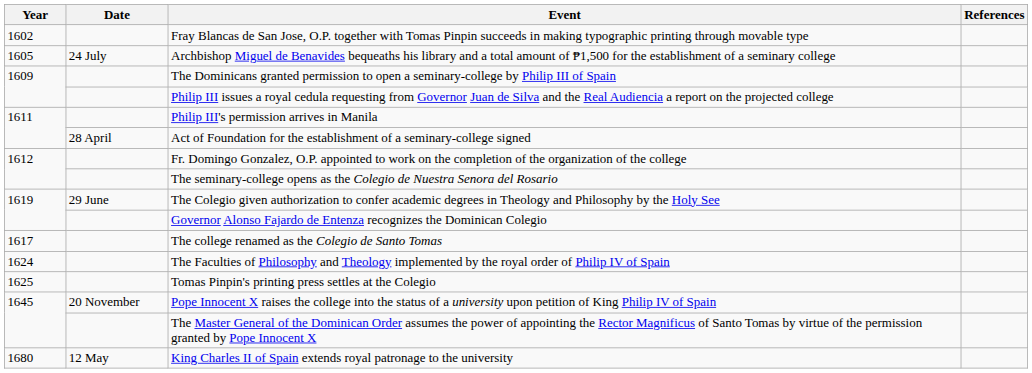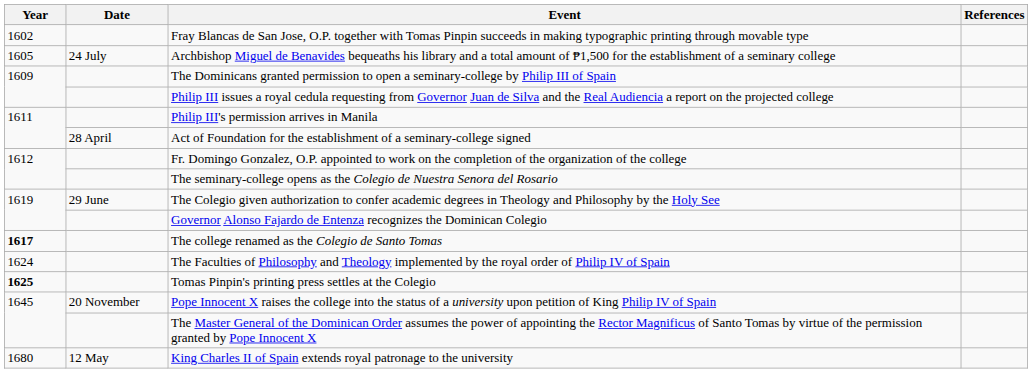(20, 240) normal -> (20, 240) bold
(20, 281) normal -> (20, 281) bold
